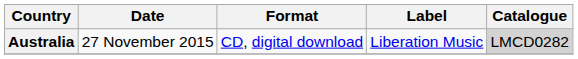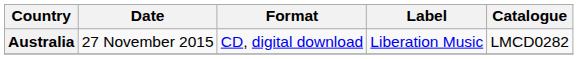(530, 41) lightgrey background -> (530, 41) no background
